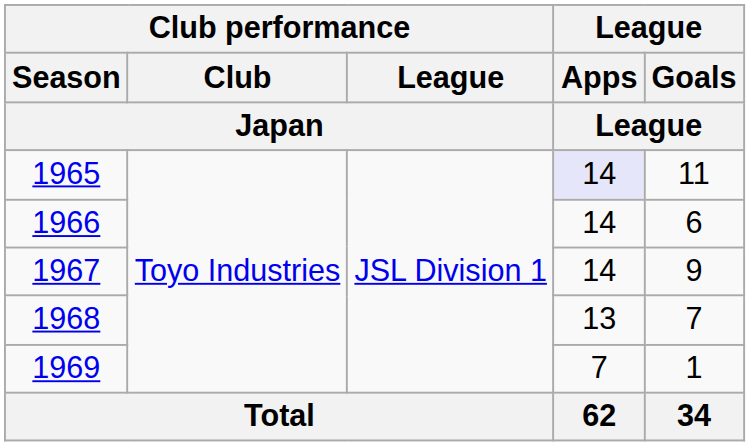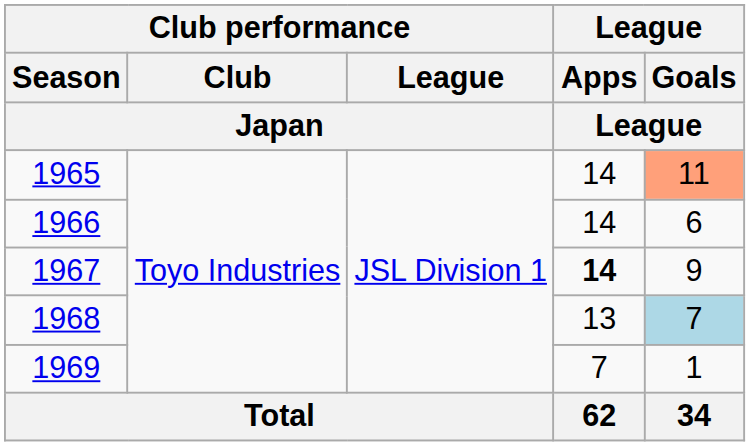(599, 174) lavender background -> (599, 174) no background
(694, 174) no background -> (694, 174) lightsalmon background
(599, 271) normal -> (599, 271) bold
(694, 319) no background -> (694, 319) lightblue background
